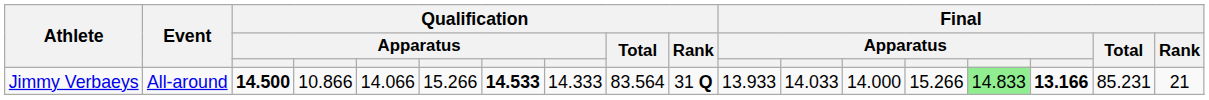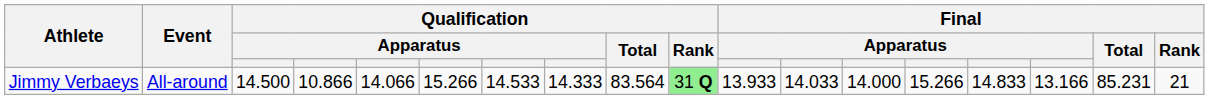(263, 81) bold -> (263, 81) normal
(513, 81) bold -> (513, 81) normal
(693, 81) no background -> (693, 81) lightgreen background
(999, 81) lightgreen background -> (999, 81) no background
(1061, 81) bold -> (1061, 81) normal
